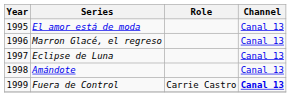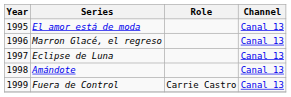(262, 85) bold -> (262, 85) normal
